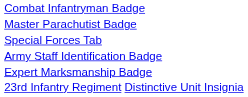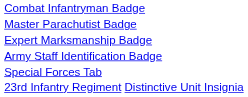(53, 40) Special Forces Tab -> (78, 40) Expert Marksmanship Badge
(78, 72) Expert Marksmanship Badge -> (53, 72) Special Forces Tab
